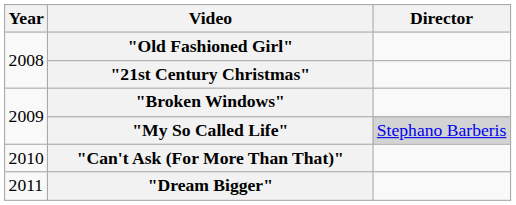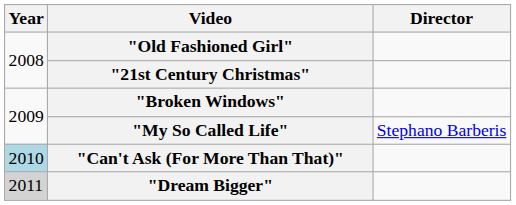(442, 130) lightgrey background -> (442, 130) no background
(26, 158) no background -> (26, 158) lightblue background
(26, 185) no background -> (26, 185) lightgrey background
